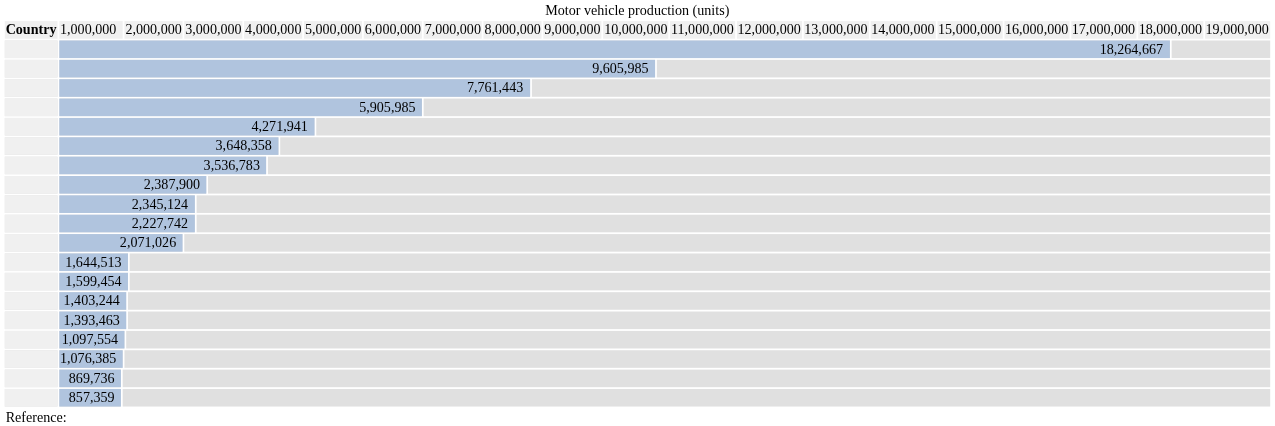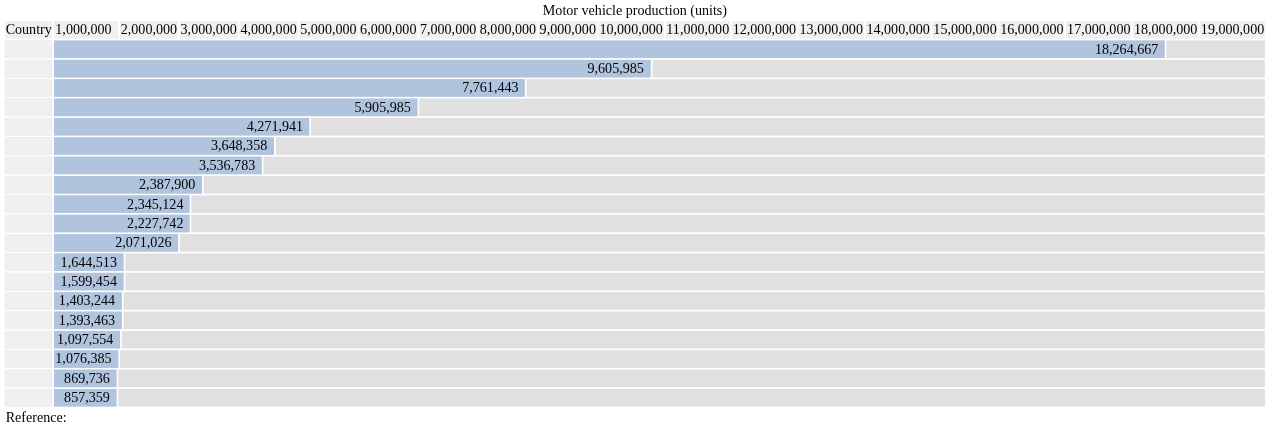(31, 29) bold -> (29, 29) normal
